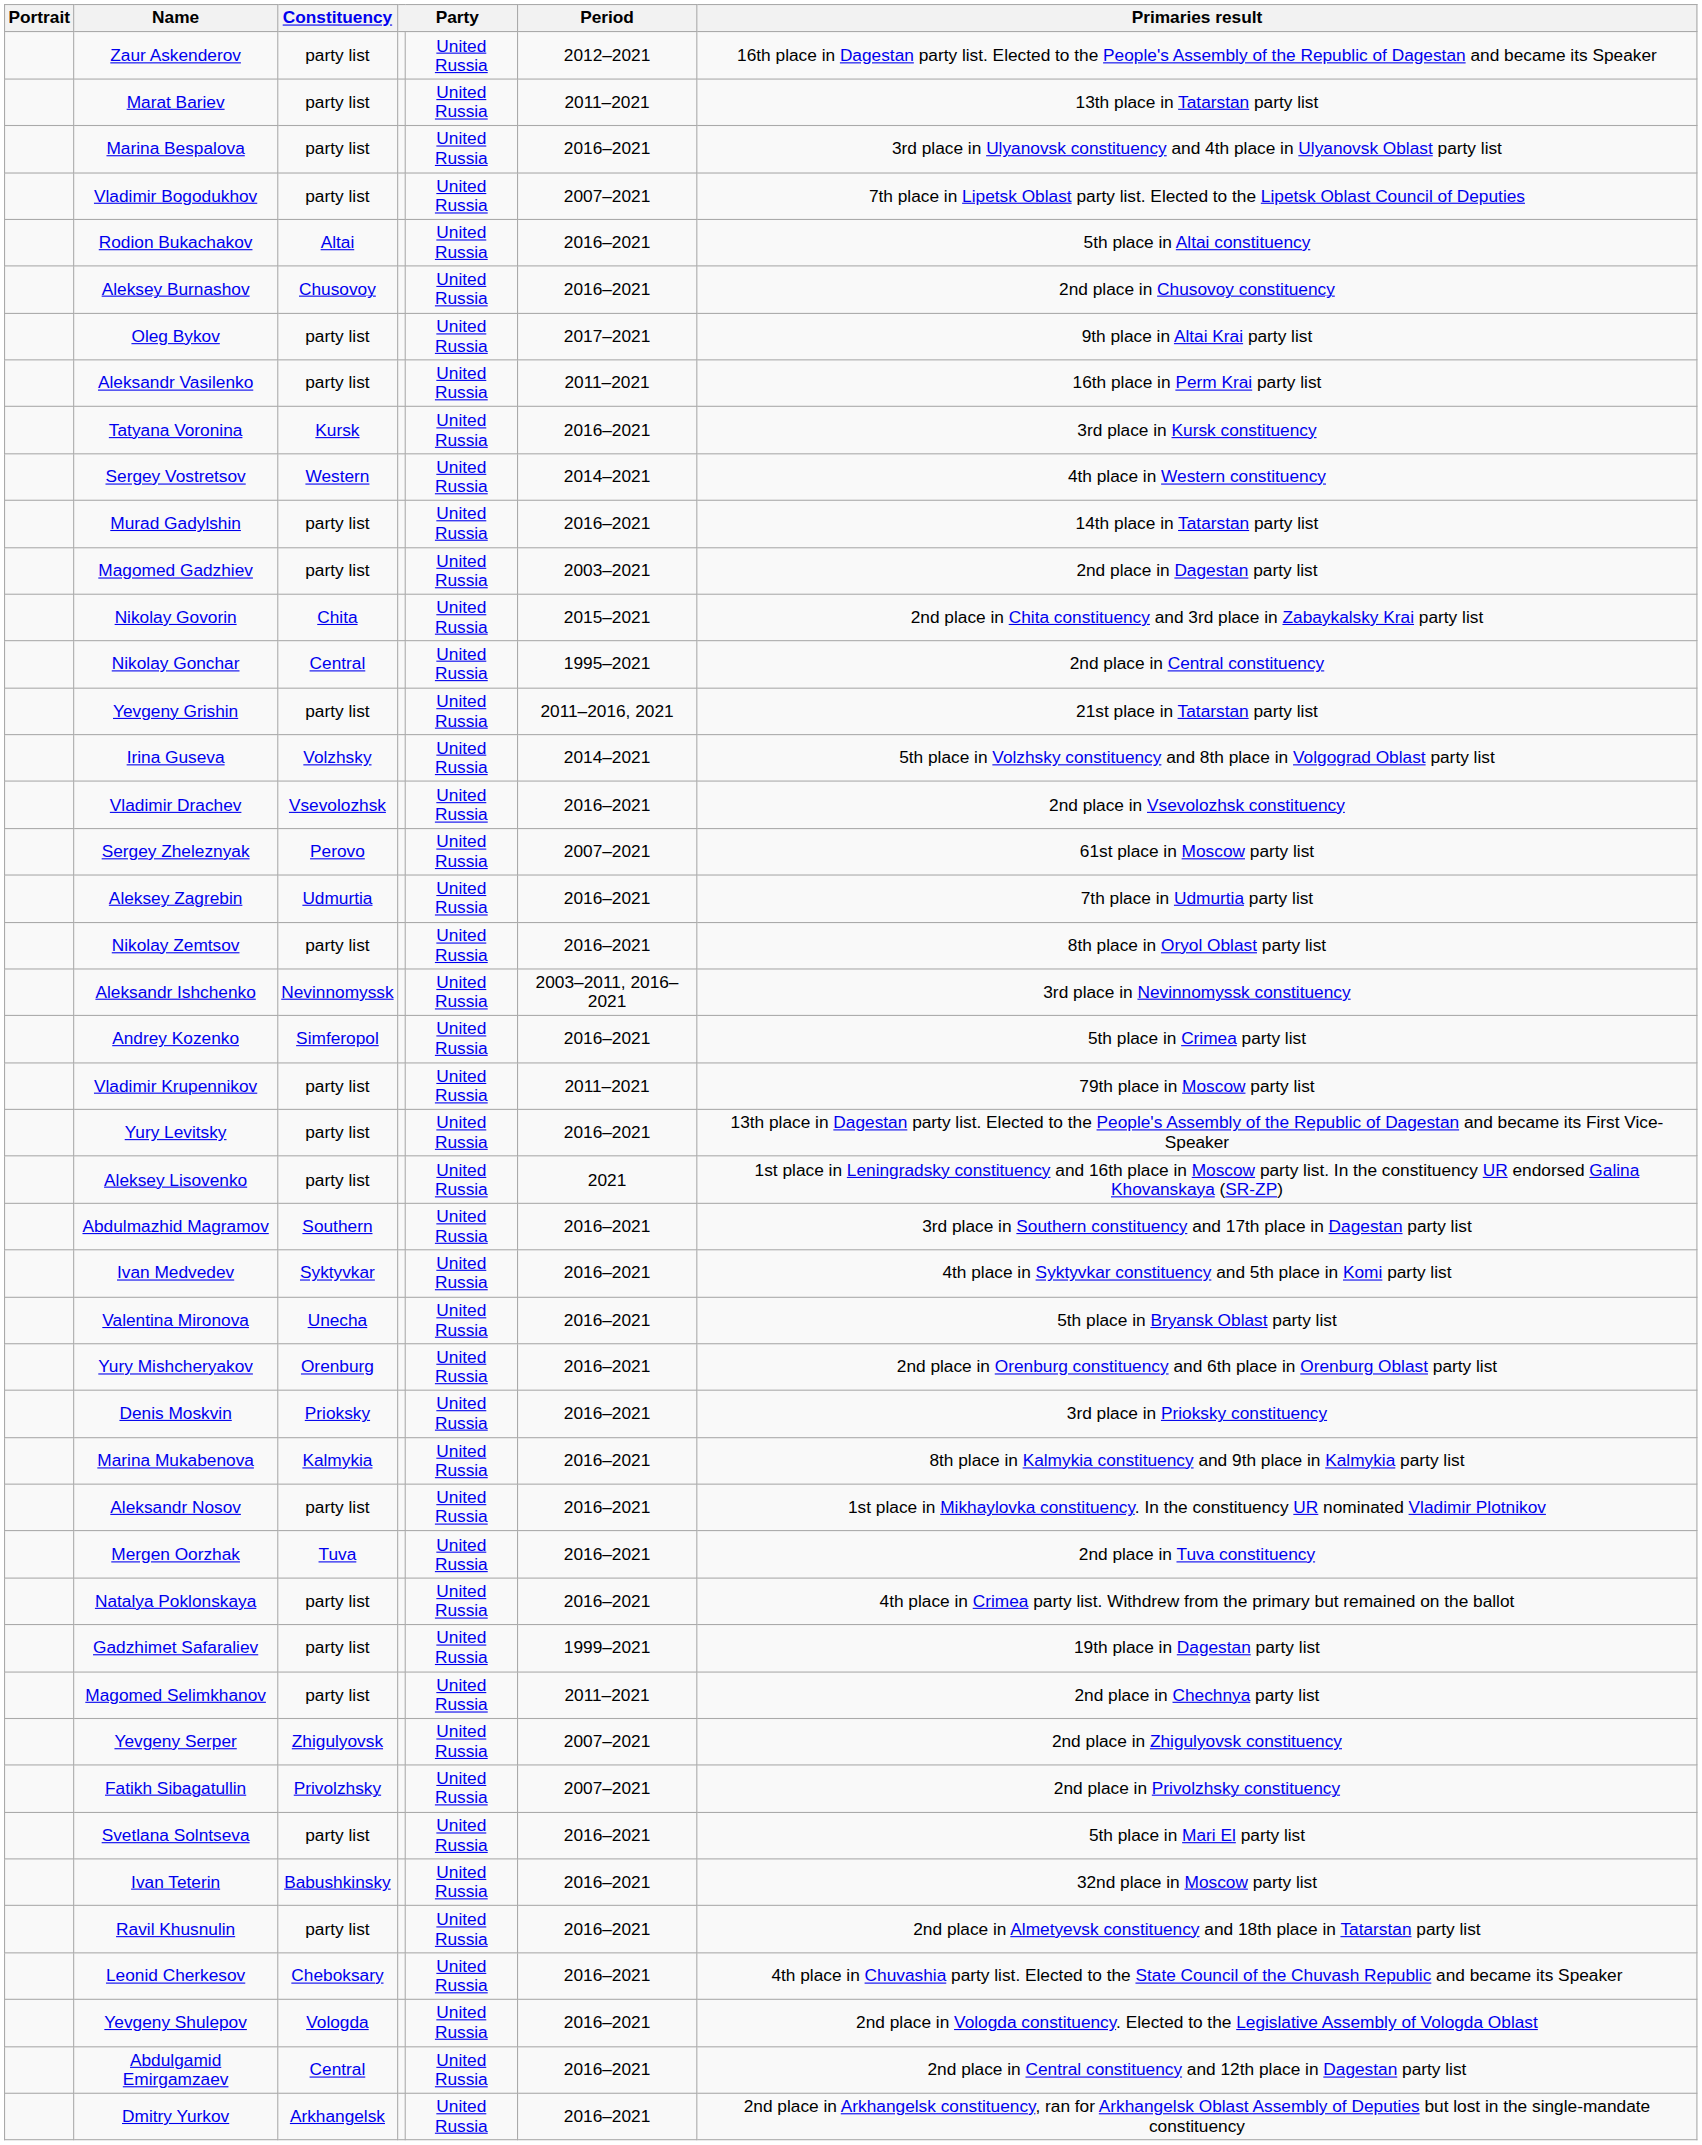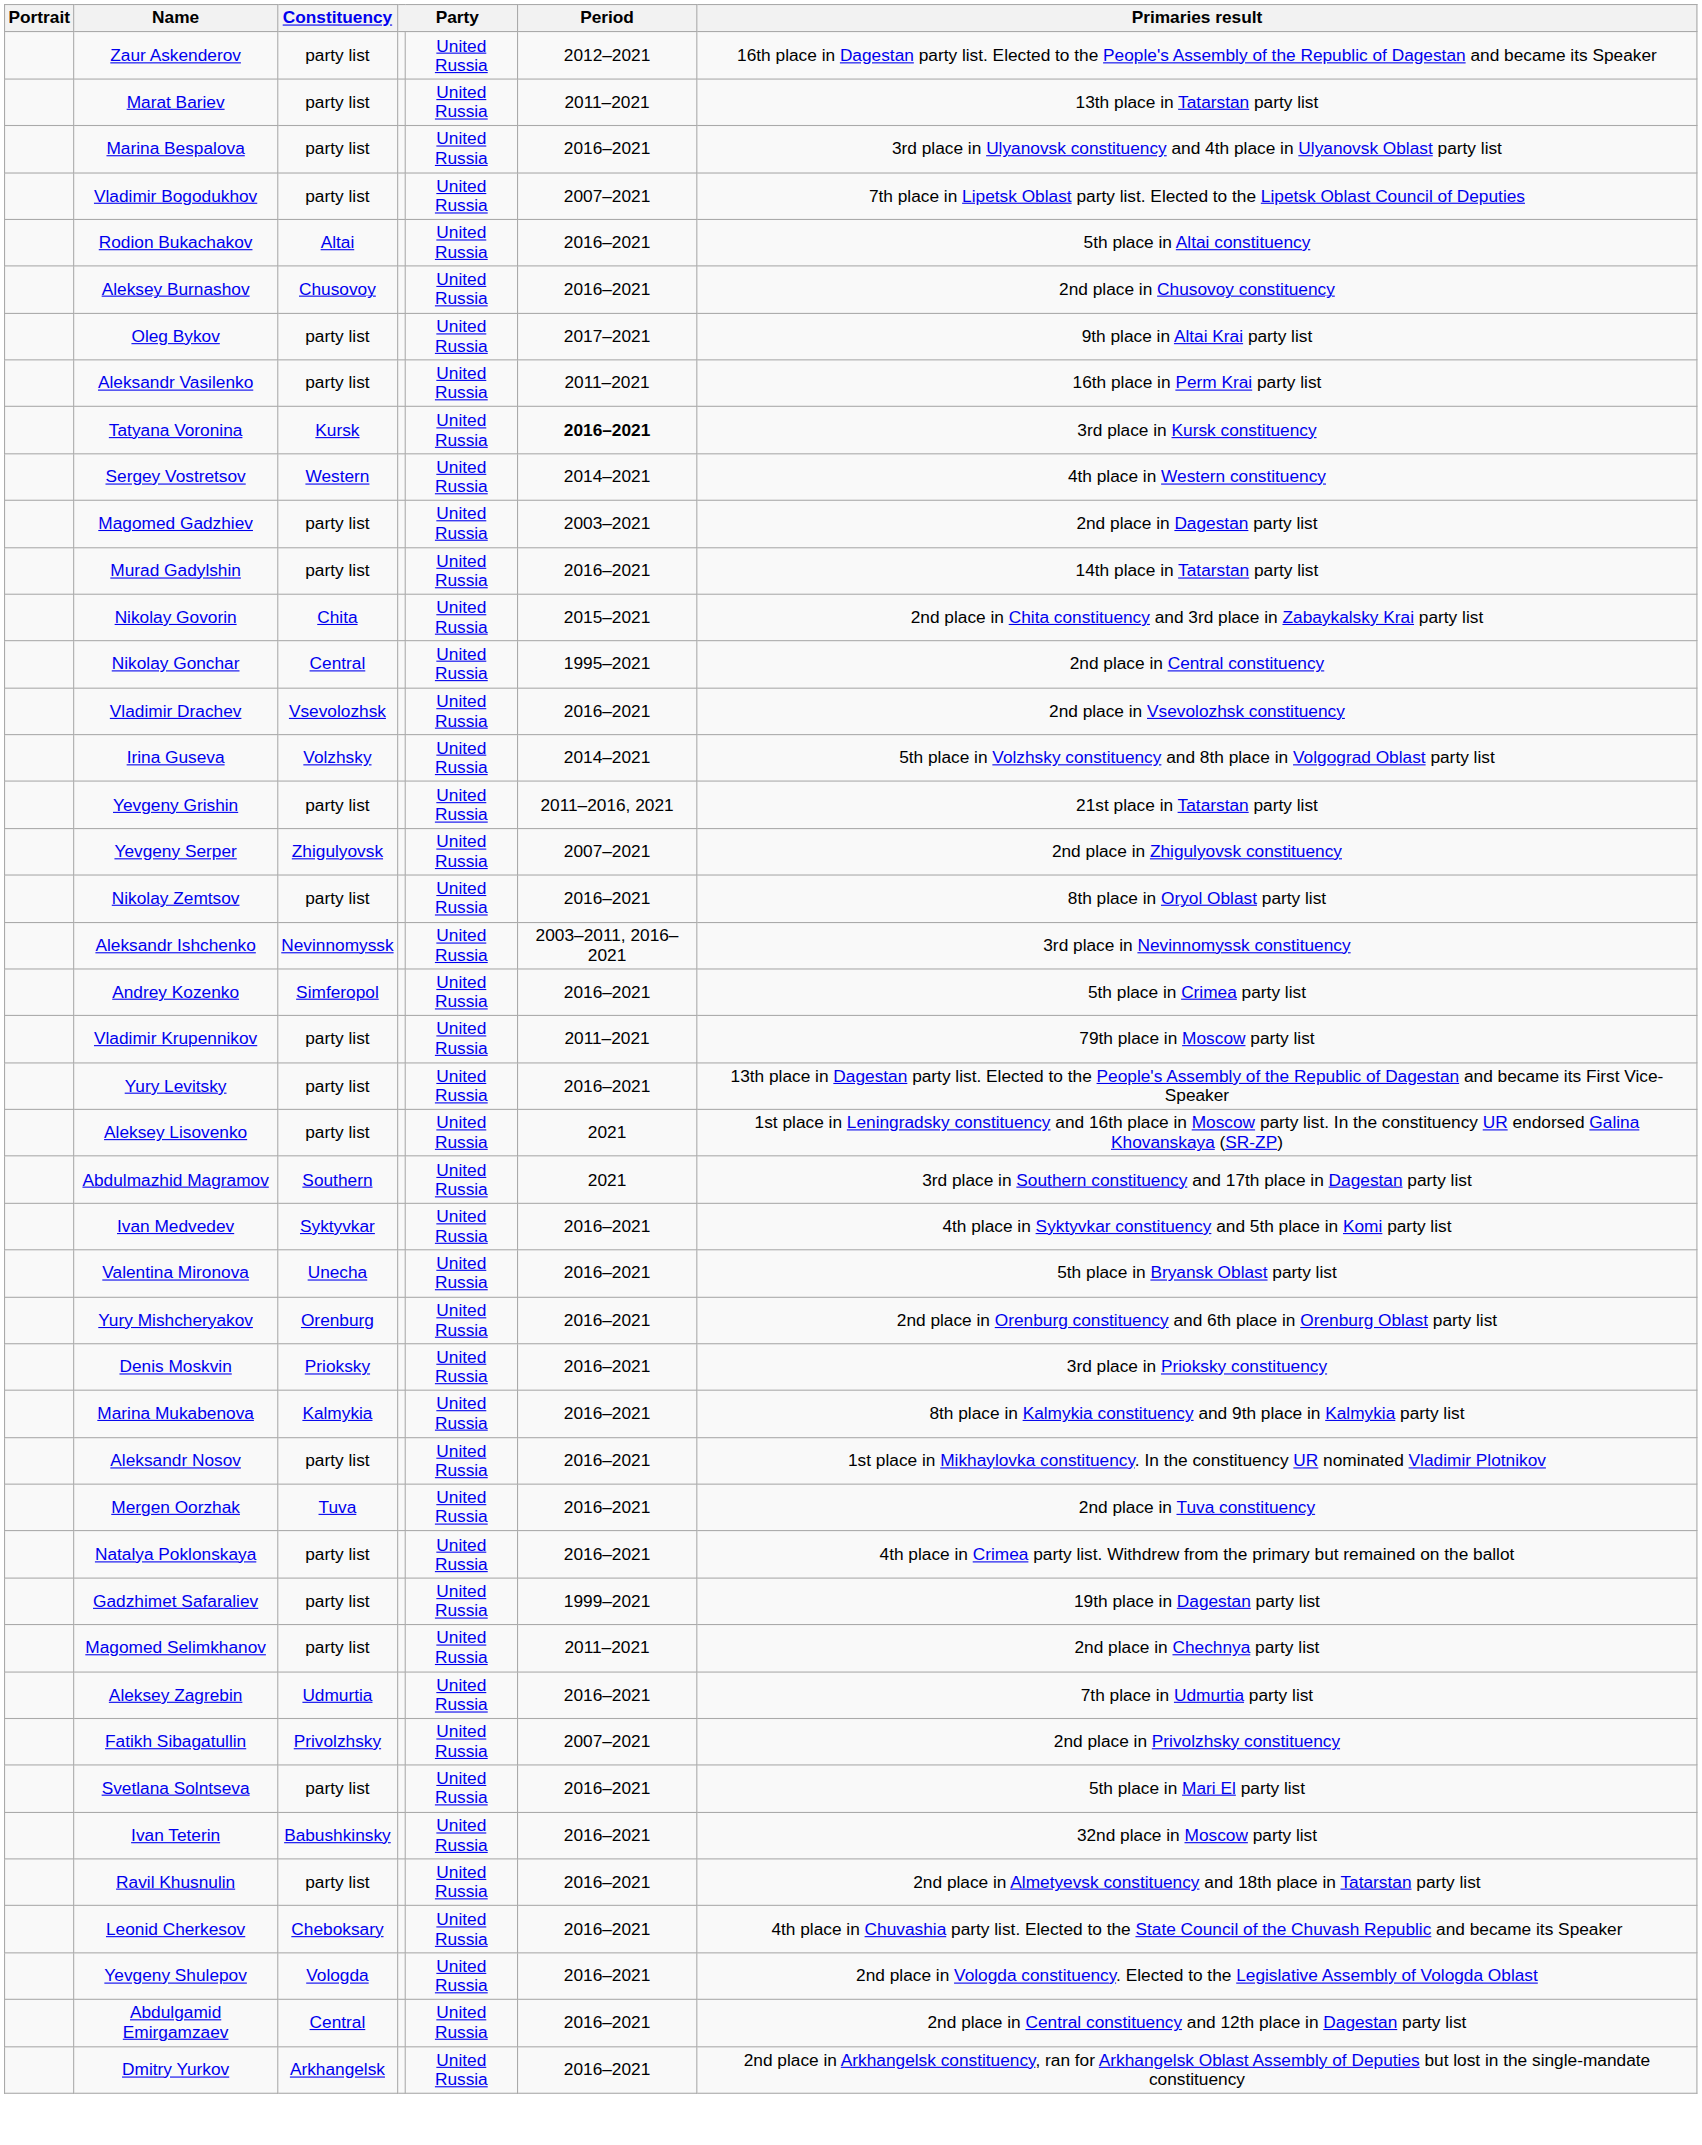(607, 430) normal -> (607, 430) bold
rows swapped: (176, 570) <-> (176, 523)
rows swapped: (176, 711) <-> (176, 804)
- row: (176, 851)
rows swapped: (176, 898) <-> (176, 1741)
(607, 1226) 2016–2021 -> (607, 1179) 2021
